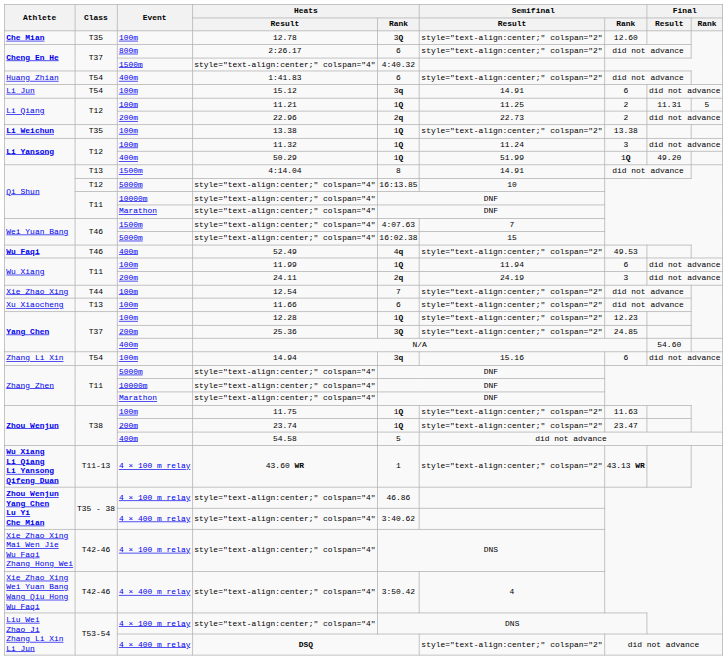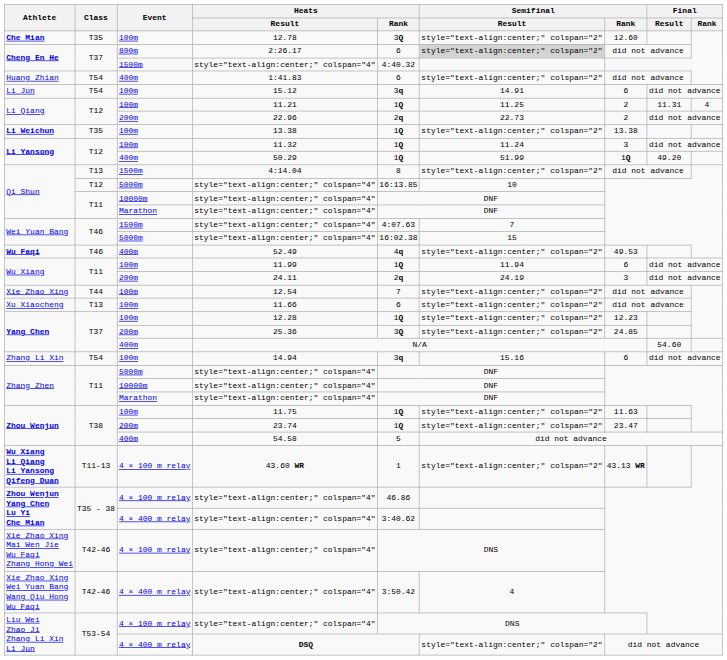(512, 51) no background -> (512, 51) lightgrey background
(707, 104) 5 -> (707, 104) 4
(512, 171) 14.91 -> (512, 171) style="text-align:center;" colspan="2"
